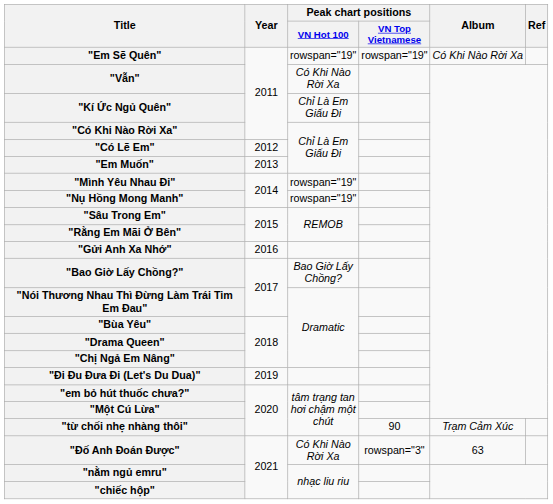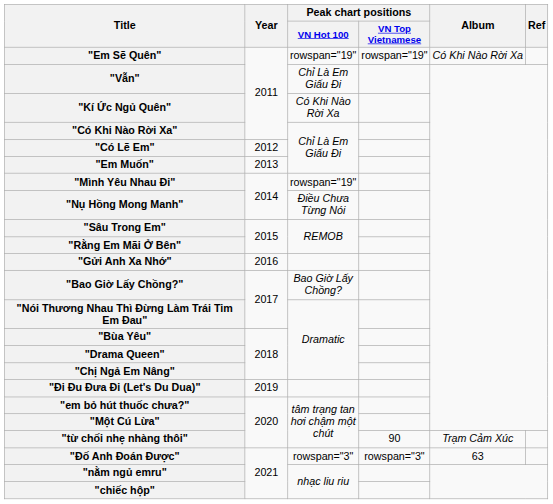(323, 78) Có Khi Nào Rời Xa -> (323, 78) Chỉ Là Em Giấu Đi
(323, 108) Chỉ Là Em Giấu Đi -> (323, 108) Có Khi Nào Rời Xa
(323, 199) rowspan="19" -> (323, 205) Điều Chưa Từng Nói
(323, 450) Có Khi Nào Rời Xa -> (323, 456) rowspan="3"
